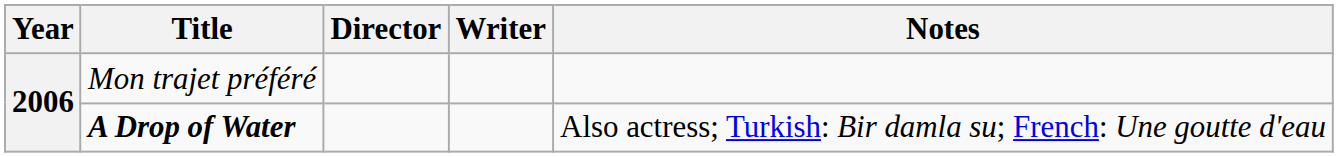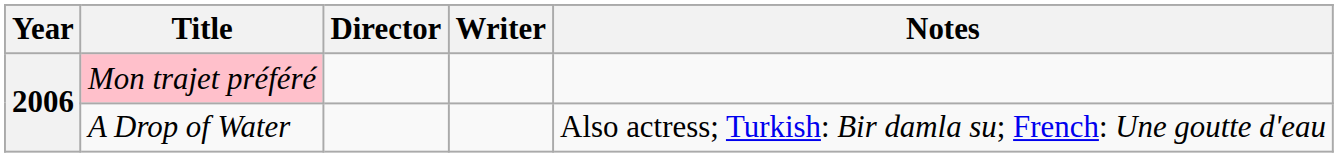(202, 77) no background -> (202, 77) pink background
(192, 126) bold -> (189, 126) normal
